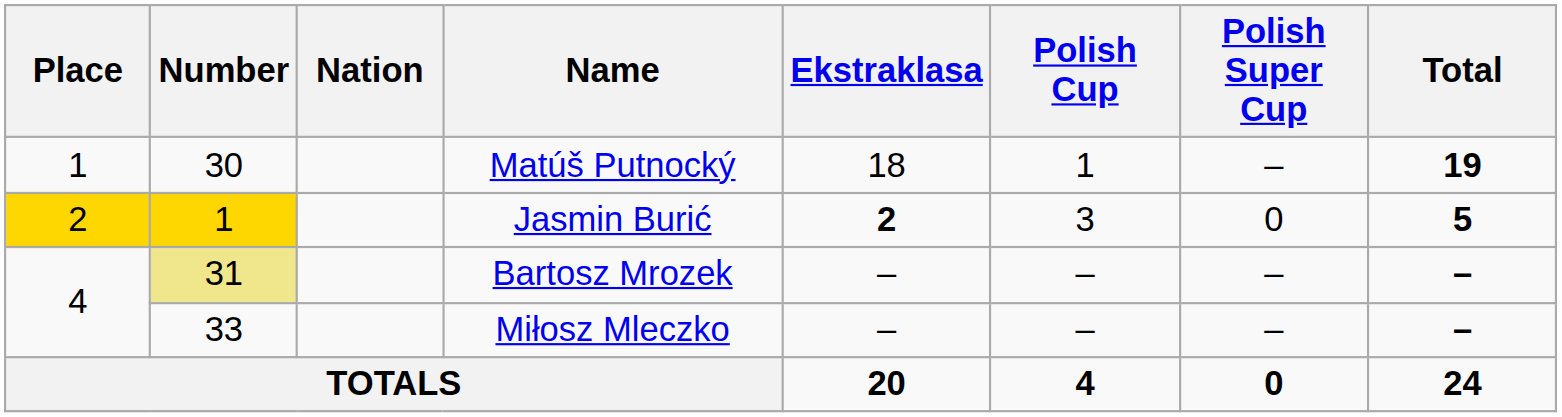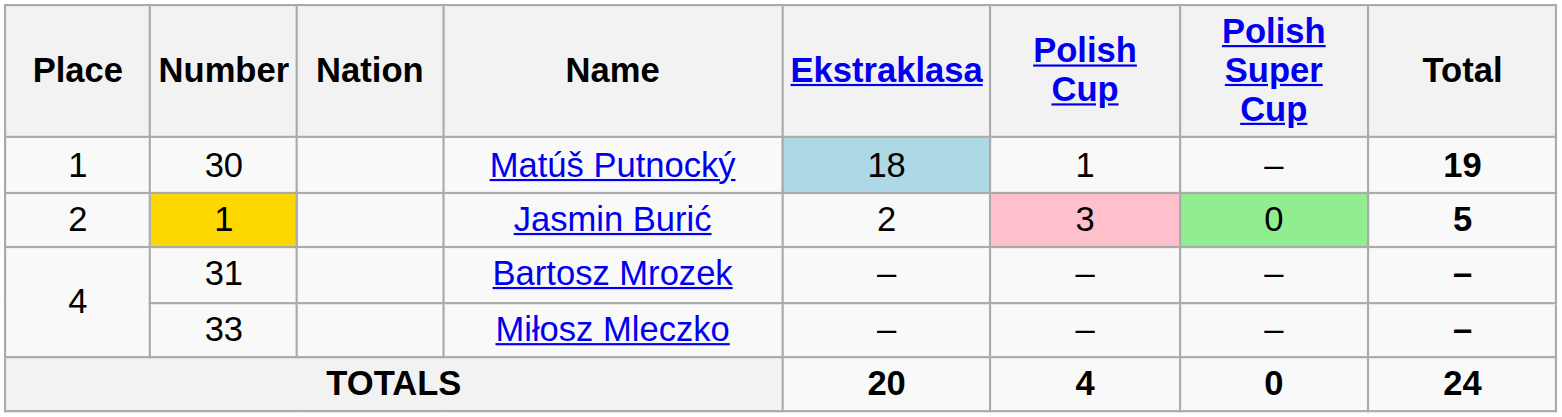(887, 164) no background -> (887, 164) lightblue background
(78, 219) gold background -> (78, 219) no background
(887, 219) bold -> (887, 219) normal
(1085, 219) no background -> (1085, 219) pink background
(1274, 219) no background -> (1274, 219) lightgreen background
(224, 274) khaki background -> (224, 274) no background
